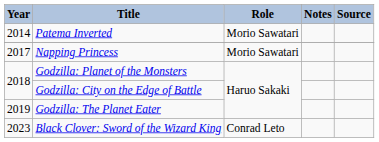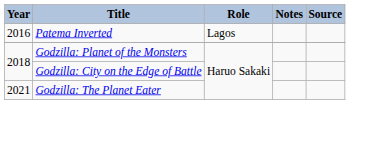(19, 33) 2014 -> (19, 33) 2016
(263, 33) Morio Sawatari -> (221, 33) Lagos
- row: (77, 52)
(19, 109) 2019 -> (19, 90) 2021
- row: (128, 128)
